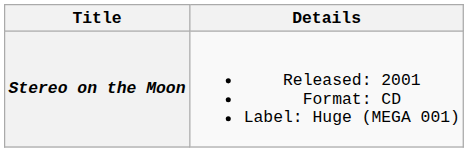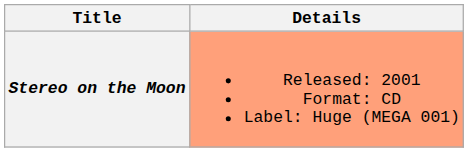(327, 99) no background -> (327, 99) lightsalmon background
